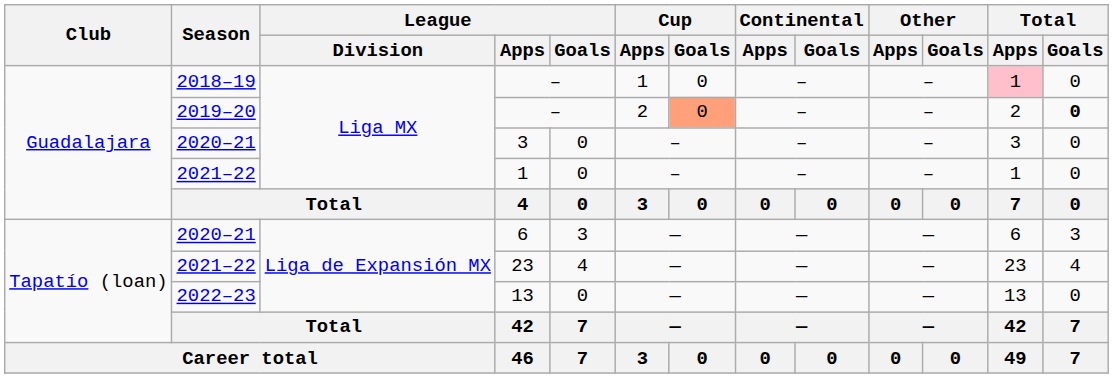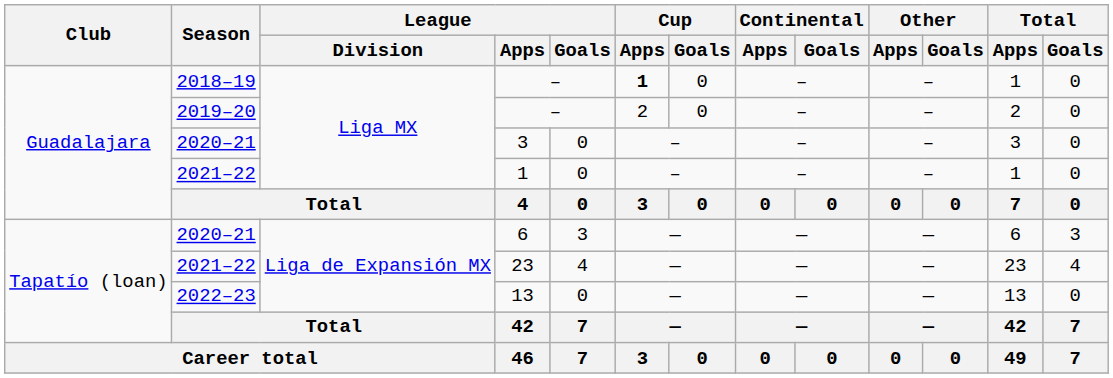(642, 82) normal -> (642, 82) bold
(1015, 82) pink background -> (1015, 82) no background
(702, 112) lightsalmon background -> (702, 112) no background
(1075, 112) bold -> (1075, 112) normal
